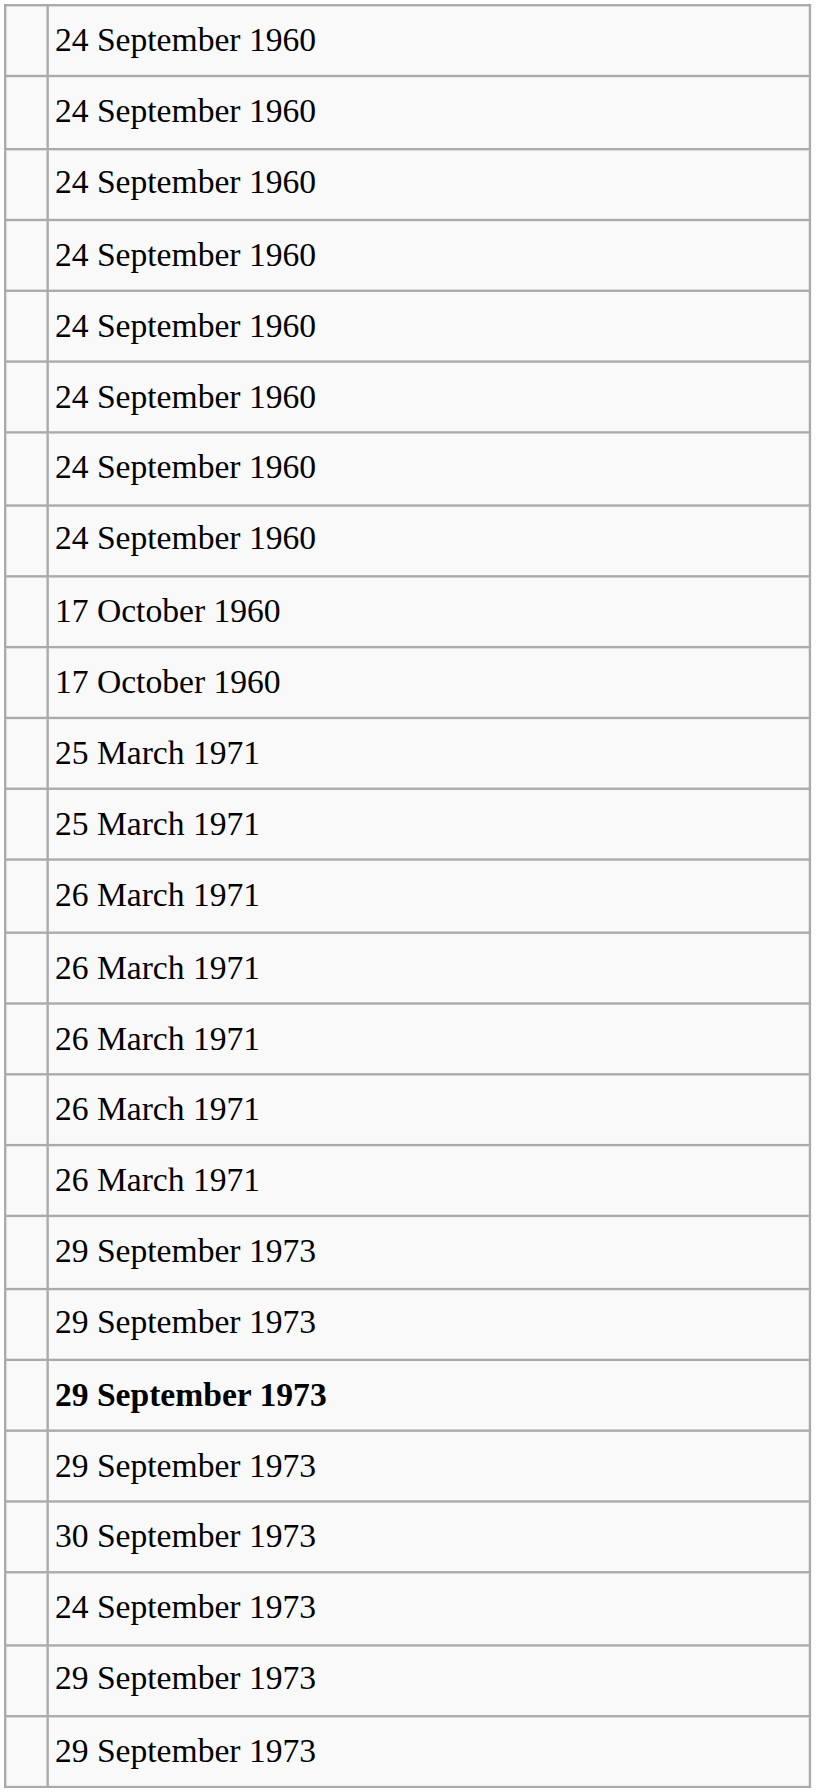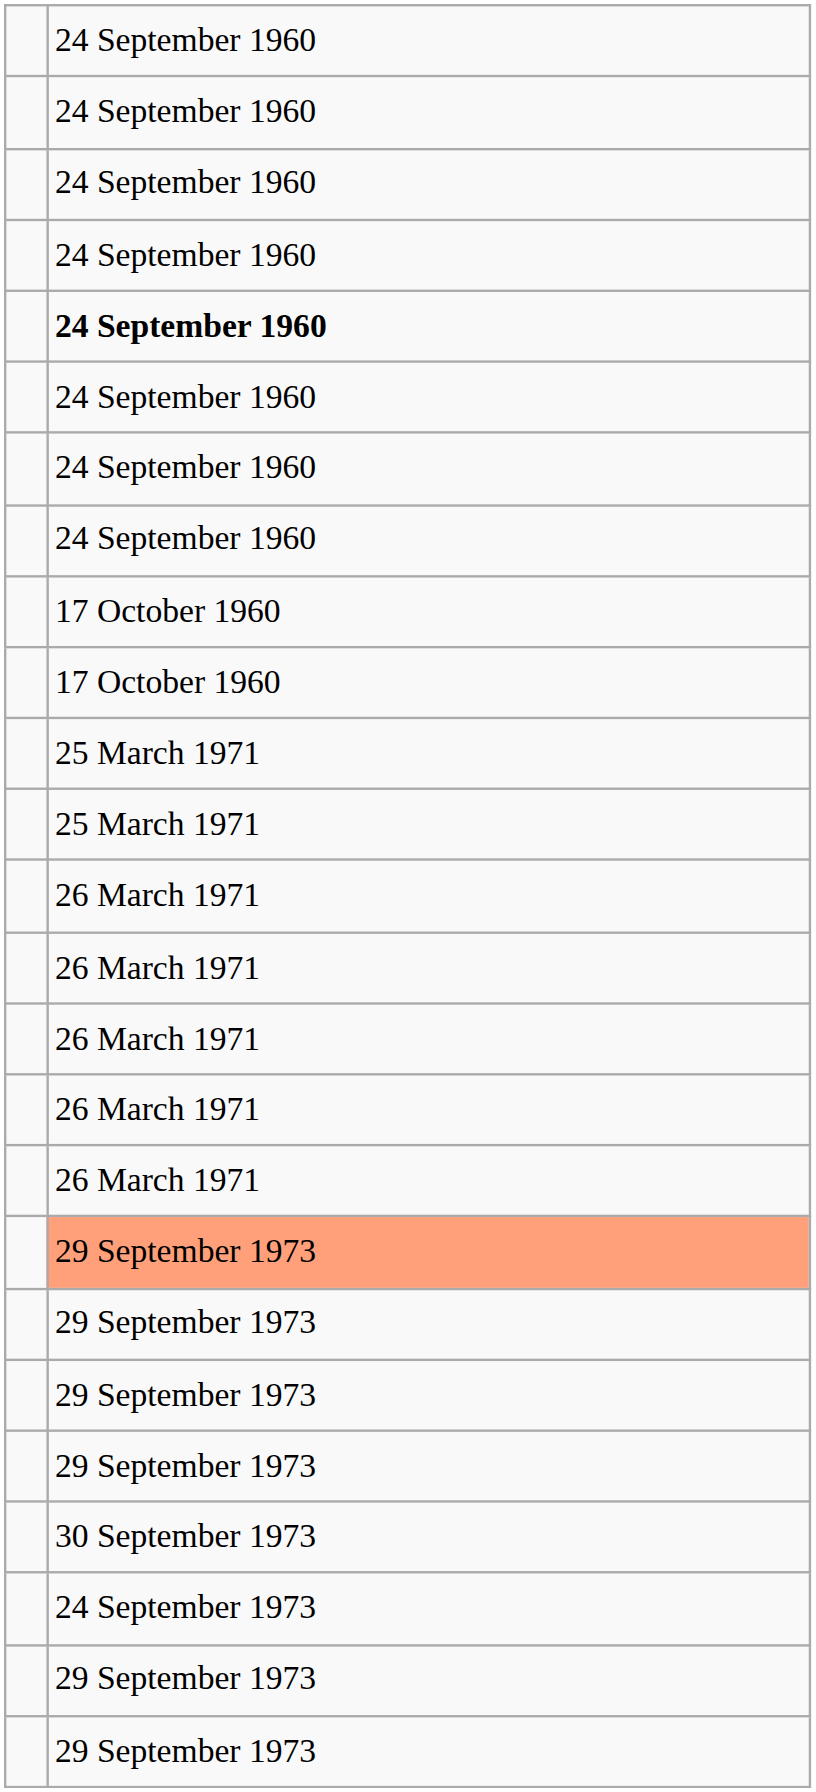(186, 325) normal -> (191, 325) bold
(186, 1251) no background -> (186, 1251) lightsalmon background
(191, 1393) bold -> (186, 1393) normal
